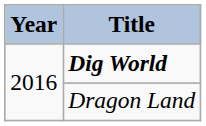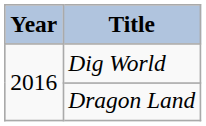(118, 62) bold -> (117, 62) normal
